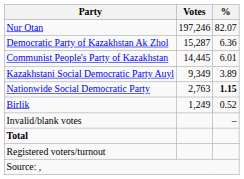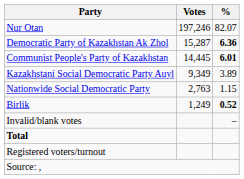(228, 43) normal -> (228, 43) bold
(228, 58) normal -> (228, 58) bold
(228, 89) bold -> (228, 89) normal
(228, 105) normal -> (228, 105) bold
